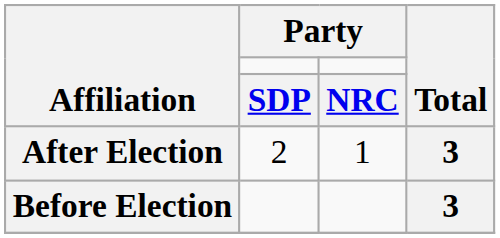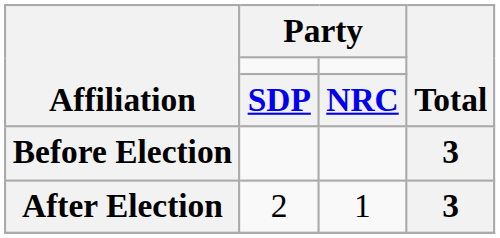rows swapped: (122, 205) <-> (122, 152)
